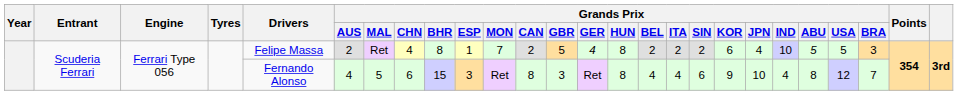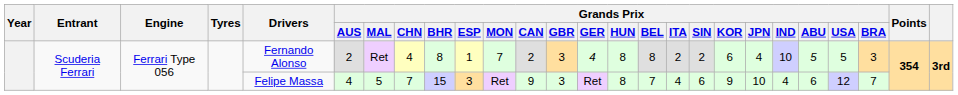(289, 50) Felipe Massa -> (289, 57) Fernando Alonso
(562, 50) 5 -> (562, 57) 3
(652, 50) 2 -> (652, 57) 8
(289, 75) Fernando Alonso -> (289, 81) Felipe Massa
(409, 75) 6 -> (409, 81) 7
(531, 75) 8 -> (531, 81) 9
(652, 75) 4 -> (652, 81) 7
(813, 75) 8 -> (813, 81) 6
